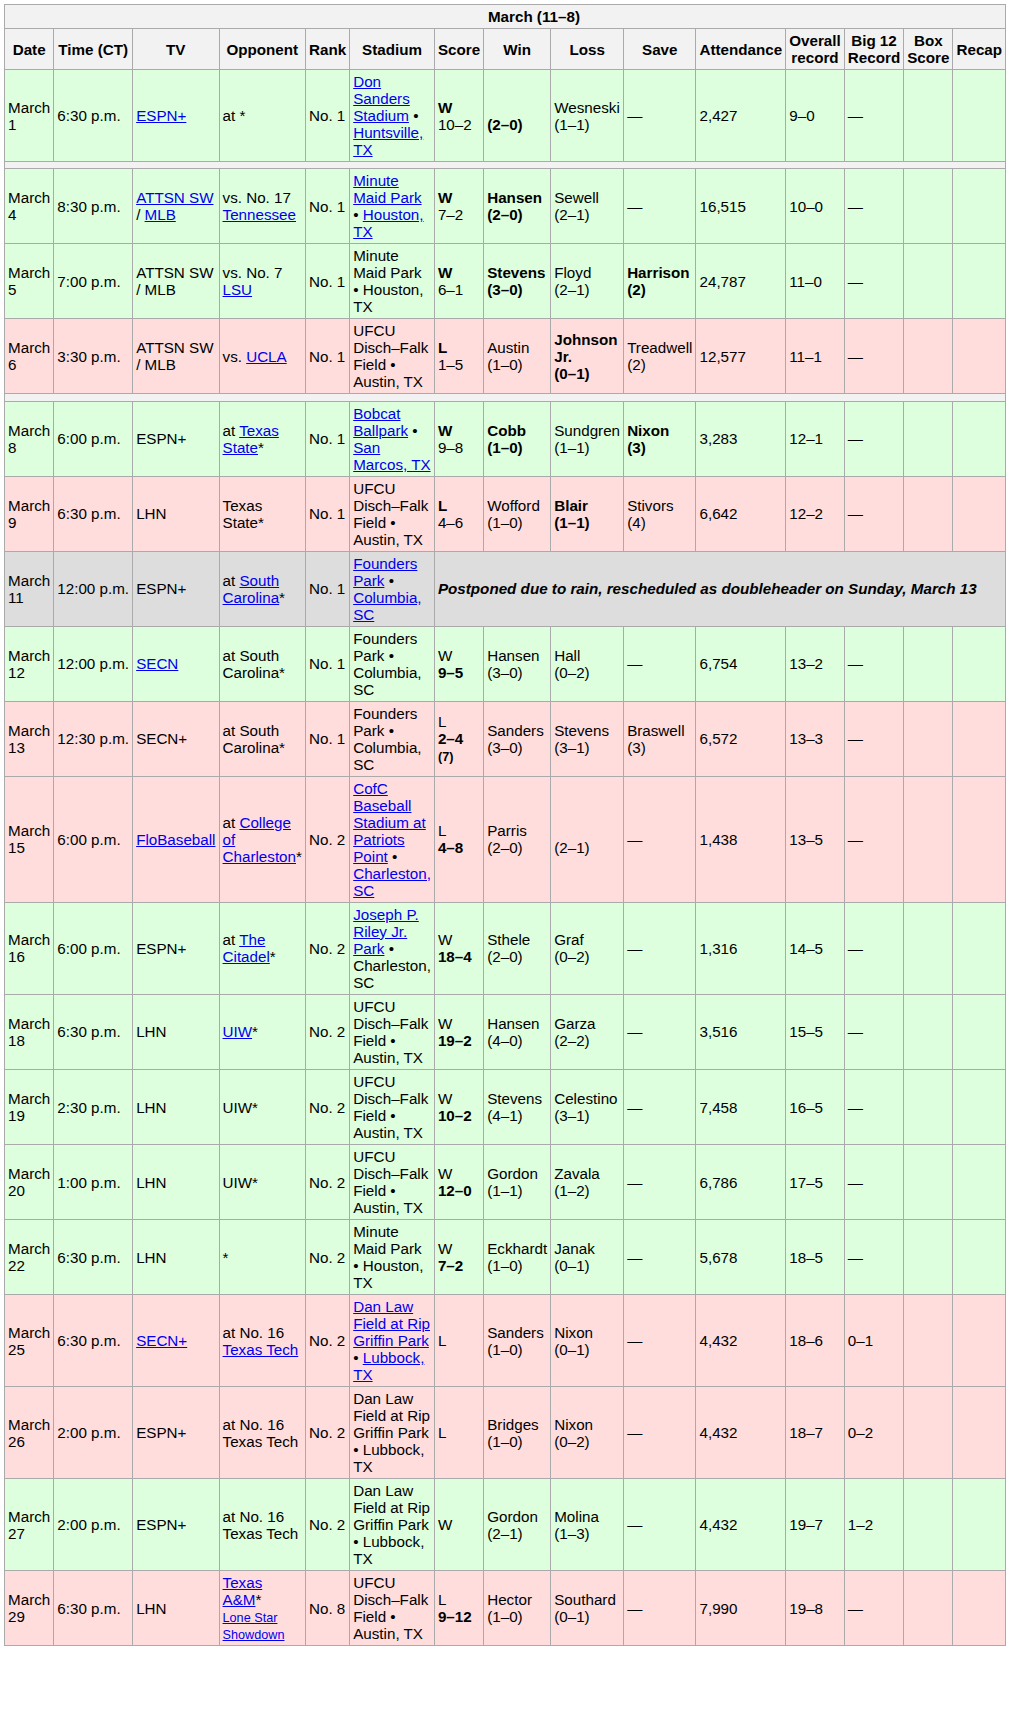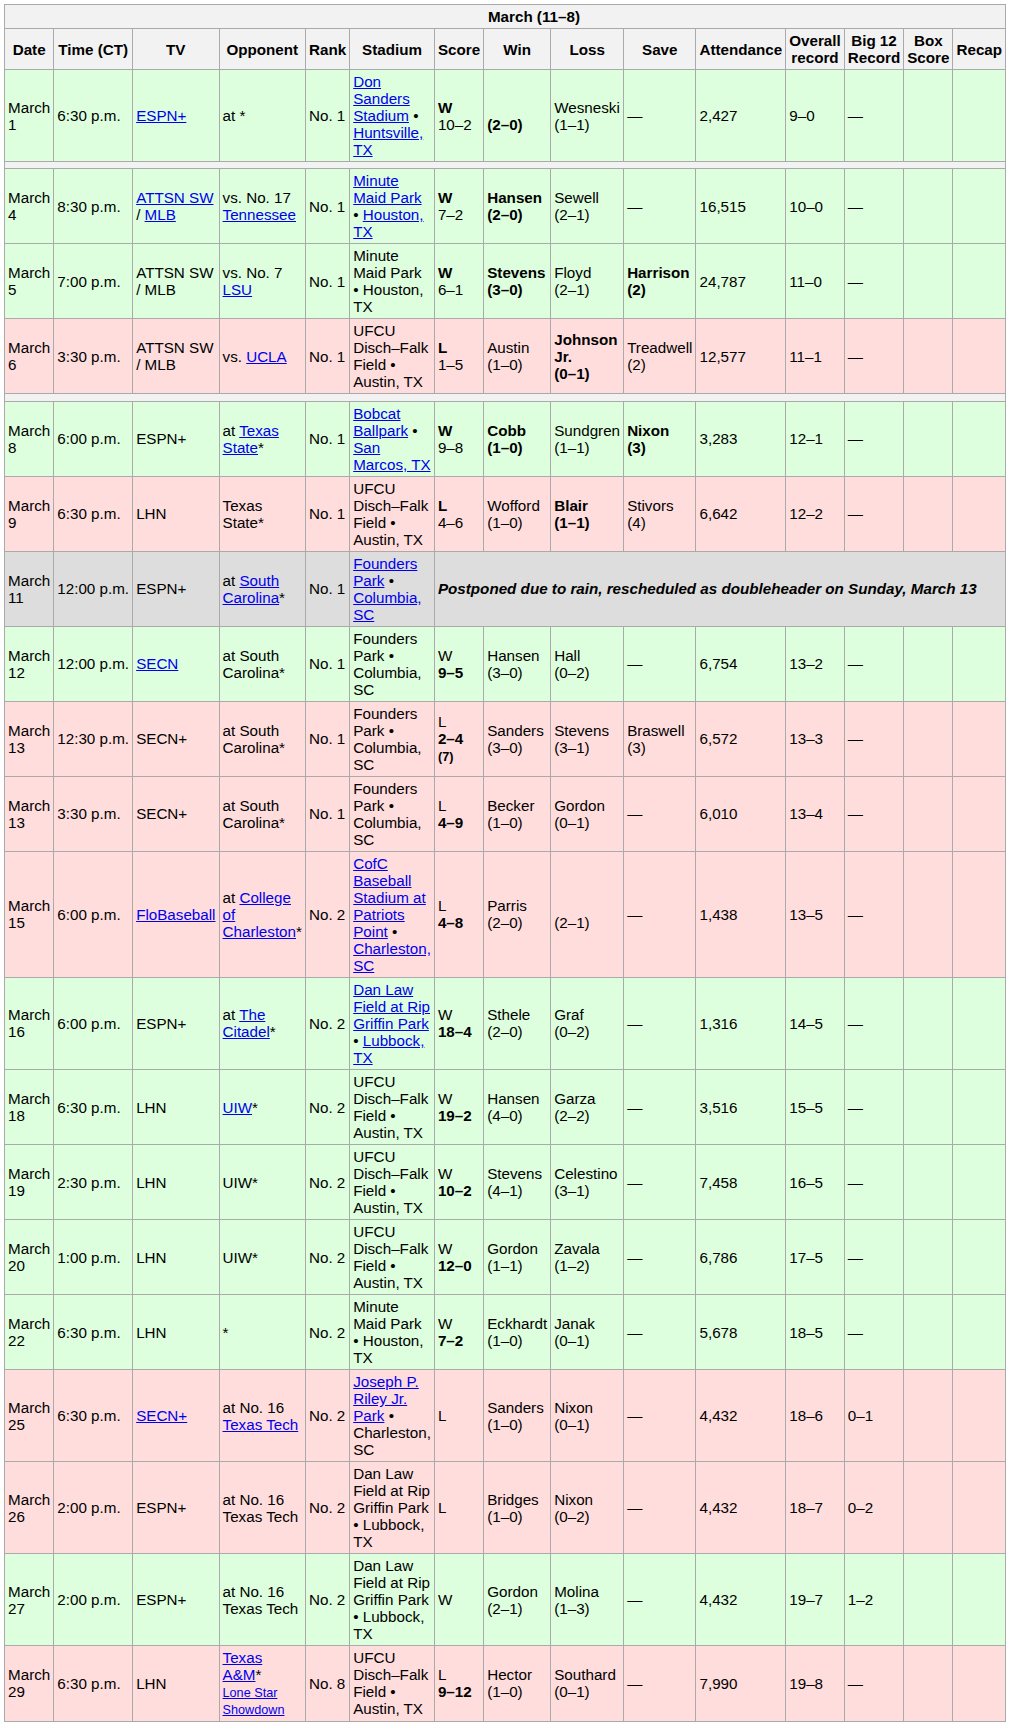+ row: (29, 814)
(392, 948) Joseph P. Riley Jr. Park • Charleston, SC -> (392, 1023) Dan Law Field at Rip Griffin Park • Lubbock, TX
(392, 1341) Dan Law Field at Rip Griffin Park • Lubbock, TX -> (392, 1416) Joseph P. Riley Jr. Park • Charleston, SC
